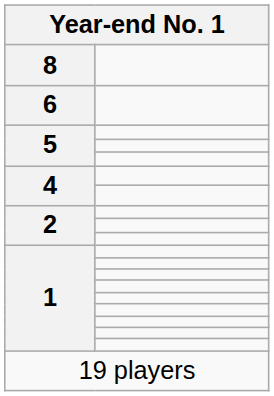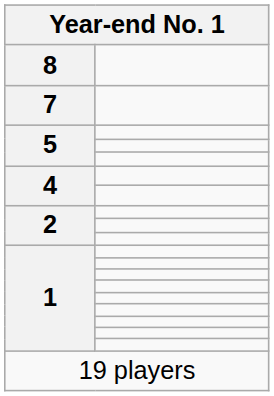(50, 105) 6 -> (50, 105) 7
